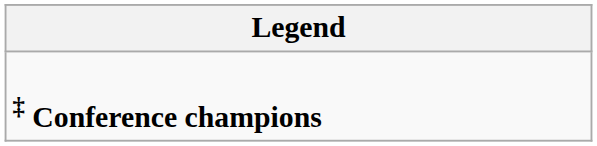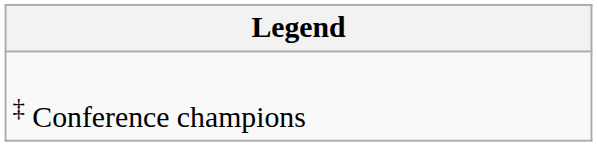(167, 112) bold -> (159, 112) normal
